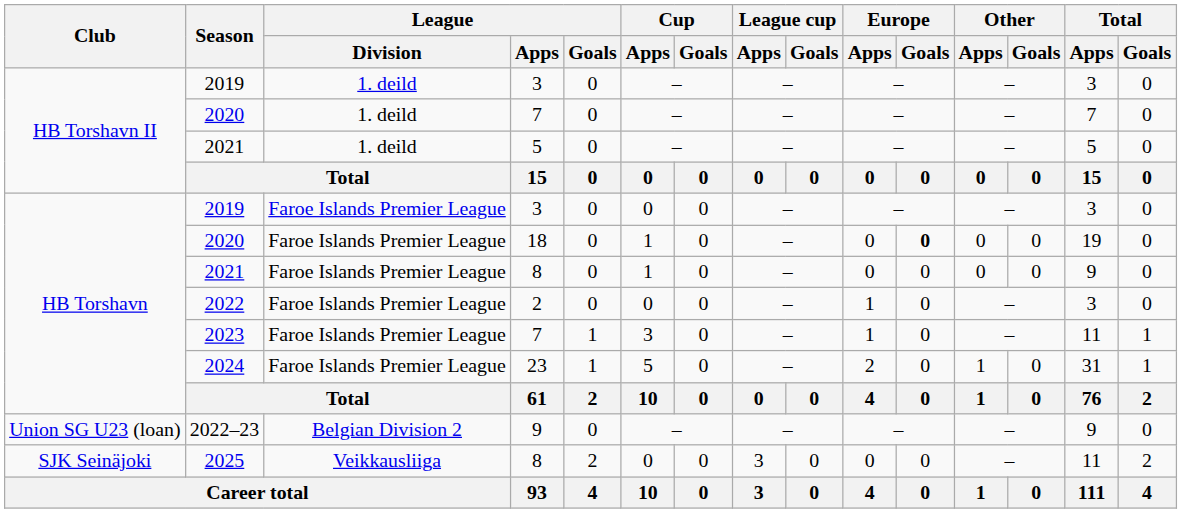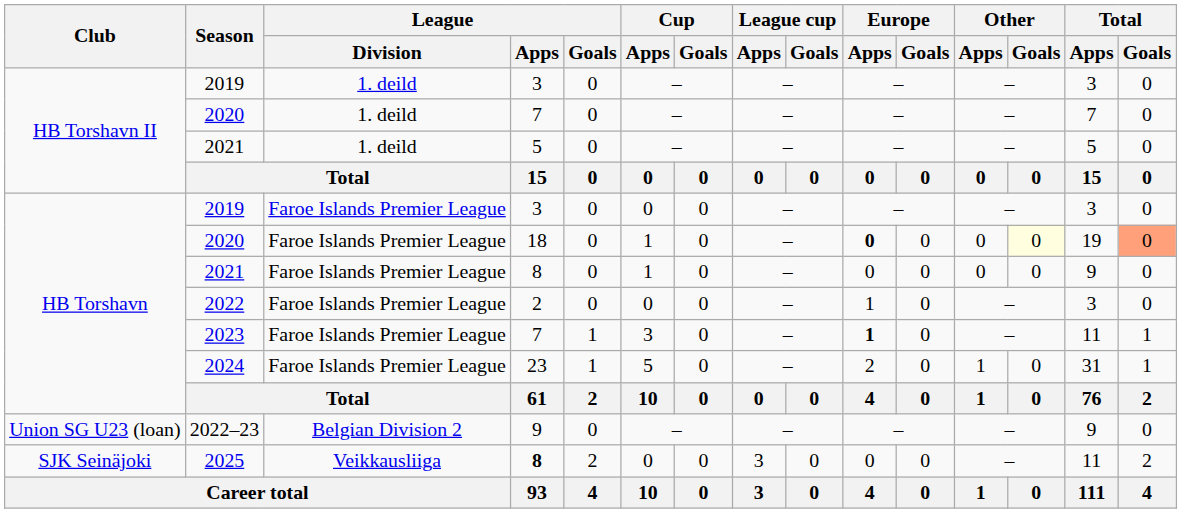(870, 240) normal -> (870, 240) bold
(925, 240) bold -> (925, 240) normal
(1036, 240) no background -> (1036, 240) lightyellow background
(1147, 240) no background -> (1147, 240) lightsalmon background
(870, 334) normal -> (870, 334) bold
(537, 460) normal -> (537, 460) bold
